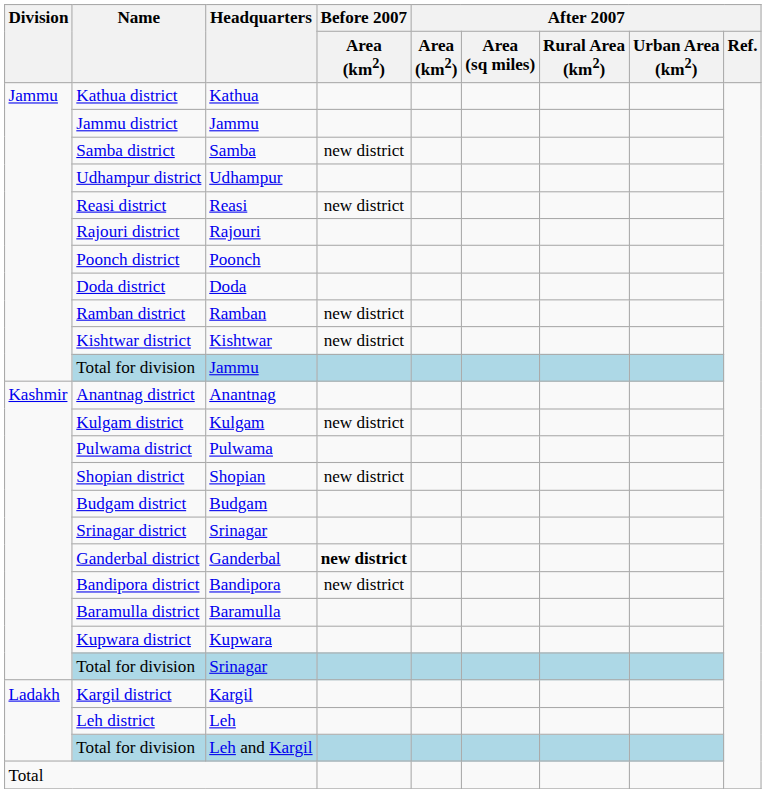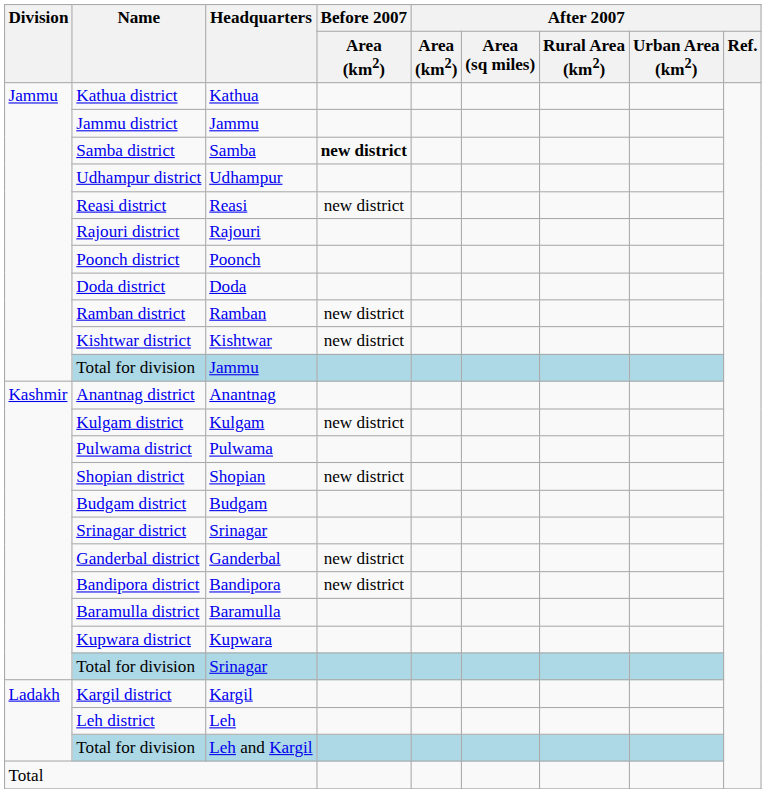(364, 150) normal -> (364, 150) bold
(364, 557) bold -> (364, 557) normal
